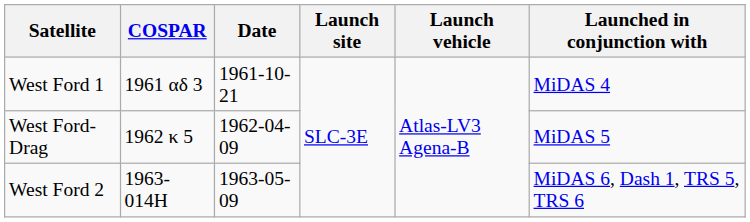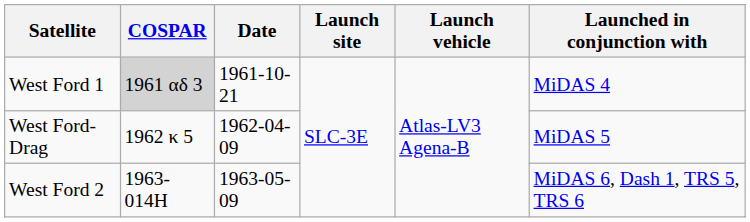(163, 83) no background -> (163, 83) lightgrey background
